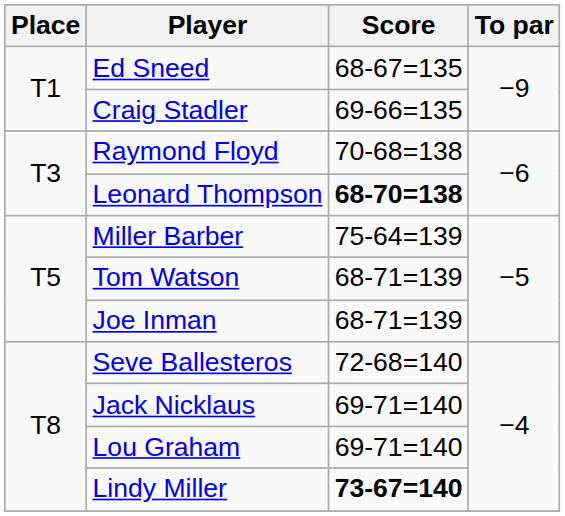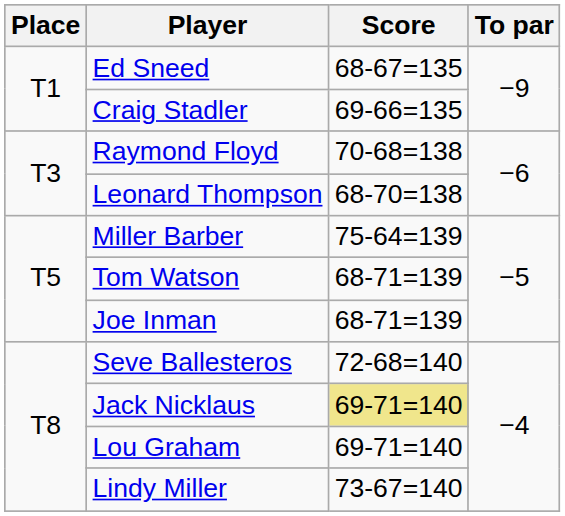(399, 194) bold -> (399, 194) normal
(399, 404) no background -> (399, 404) khaki background
(399, 488) bold -> (399, 488) normal
